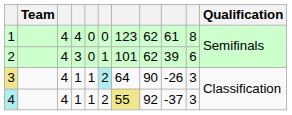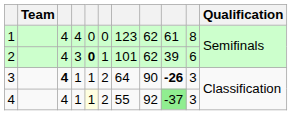(92, 57) normal -> (92, 57) bold
(11, 78) khaki background -> (11, 78) no background
(65, 78) normal -> (65, 78) bold
(105, 78) paleturquoise background -> (105, 78) no background
(174, 78) normal -> (174, 78) bold
(11, 99) paleturquoise background -> (11, 99) no background
(92, 99) no background -> (92, 99) lightyellow background
(122, 99) khaki background -> (122, 99) no background
(174, 99) no background -> (174, 99) lightgreen background
